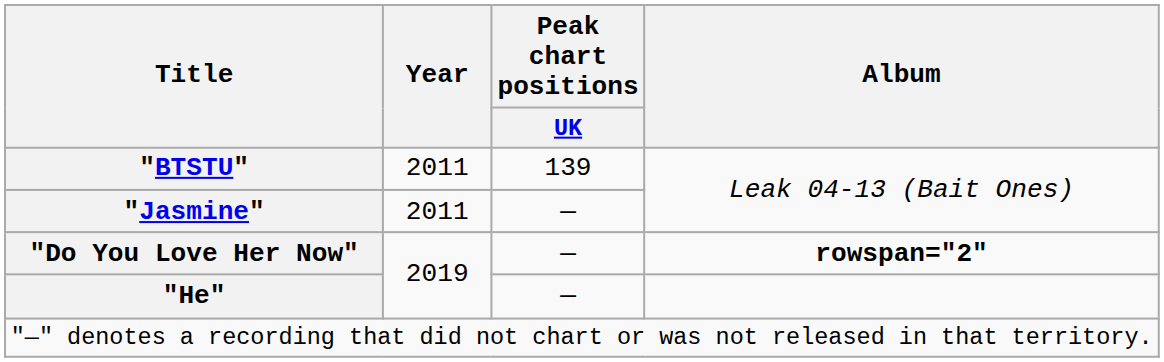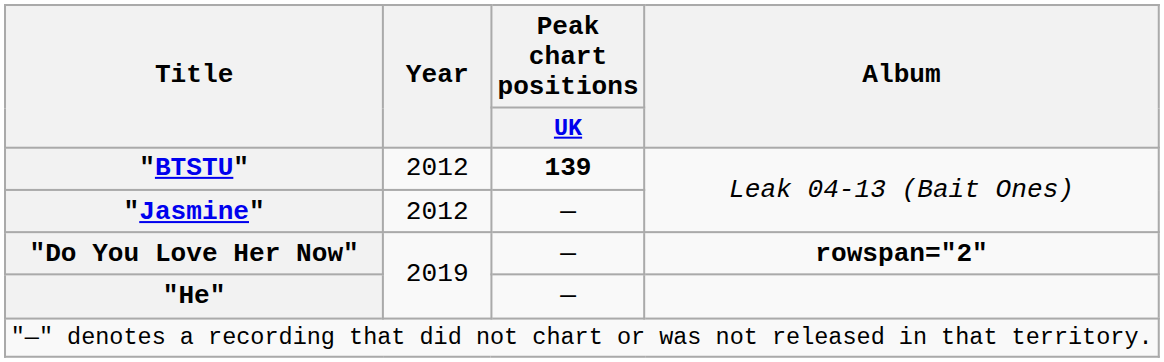(437, 169) 2011 -> (437, 169) 2012
(568, 169) normal -> (568, 169) bold
(437, 211) 2011 -> (437, 211) 2012
